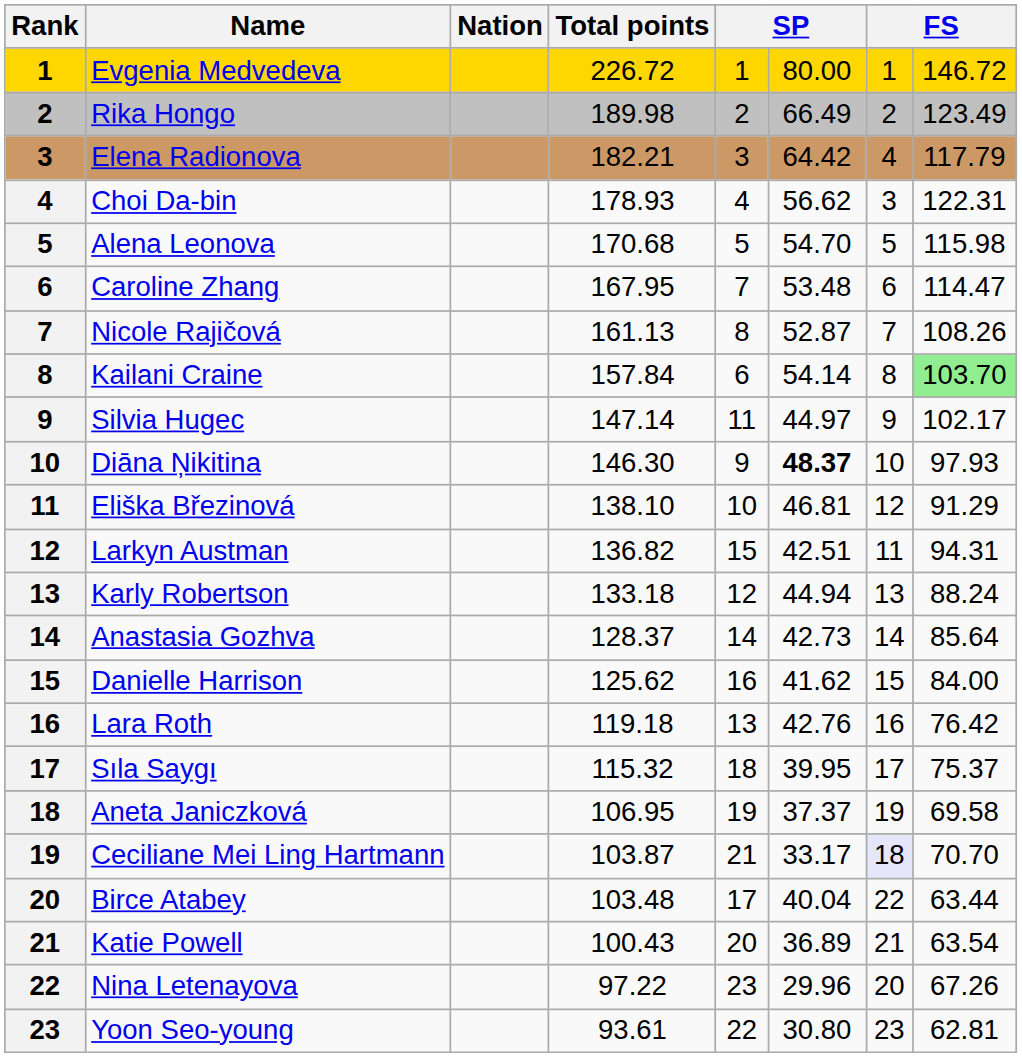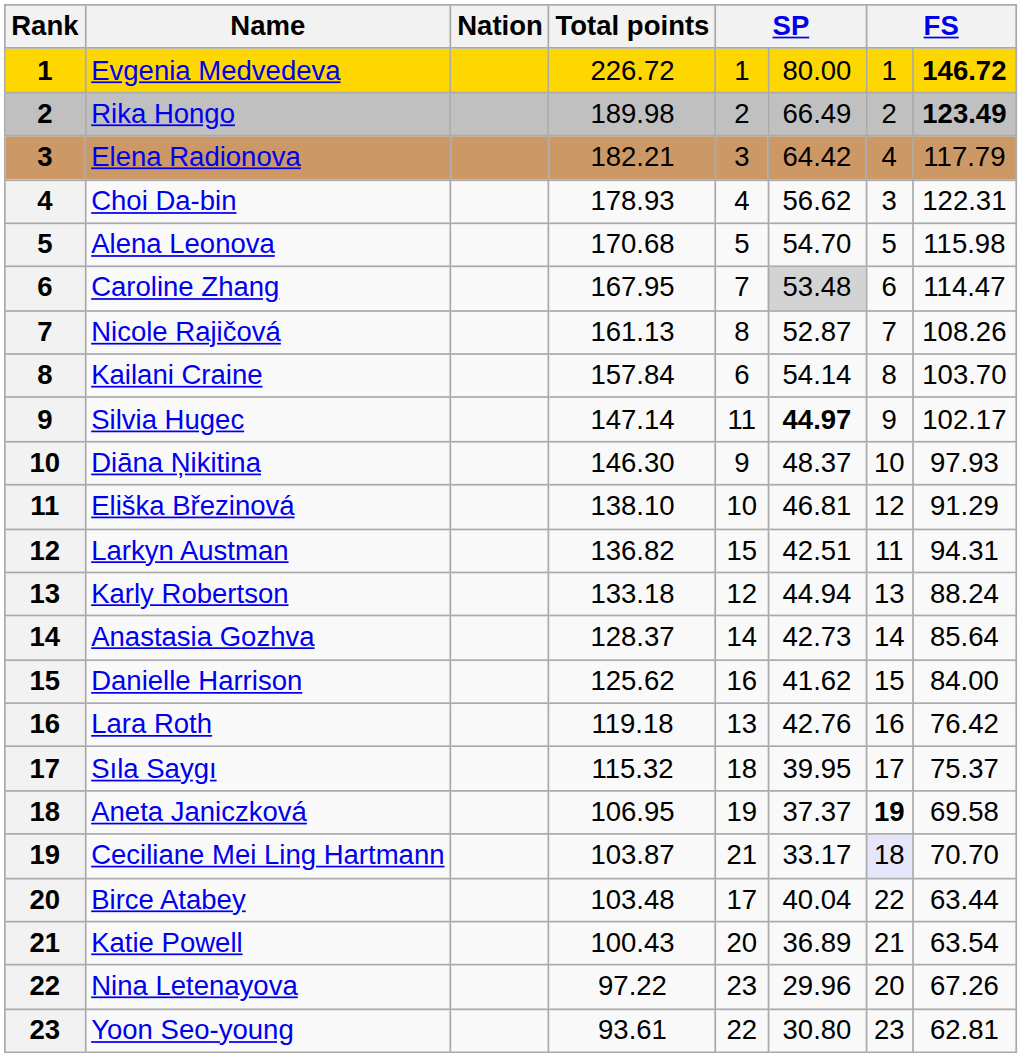(964, 69) normal -> (964, 69) bold
(964, 113) normal -> (964, 113) bold
(817, 288) no background -> (817, 288) lightgrey background
(964, 375) lightgreen background -> (964, 375) no background
(817, 419) normal -> (817, 419) bold
(817, 462) bold -> (817, 462) normal
(889, 811) normal -> (889, 811) bold
